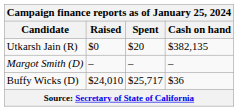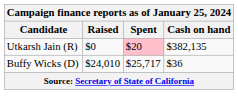(136, 47) no background -> (134, 47) pink background
- row: (45, 64)
